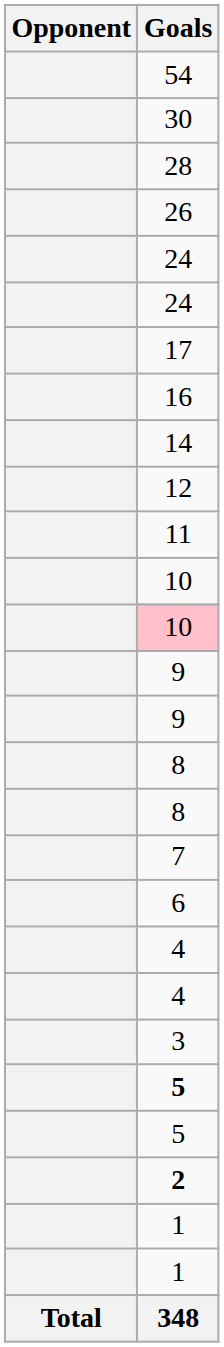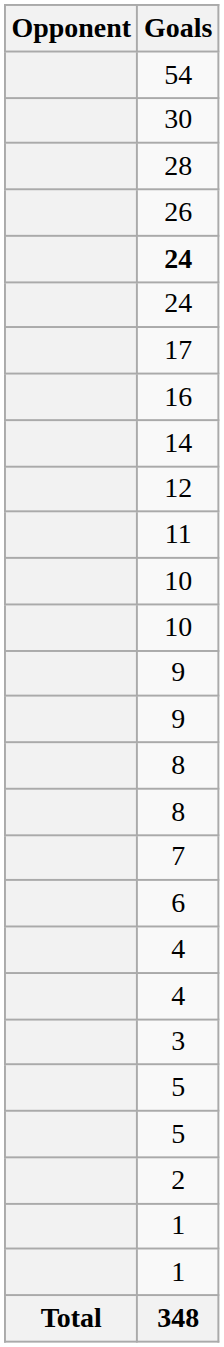(178, 258) normal -> (178, 258) bold
(178, 626) pink background -> (178, 626) no background
(178, 1087) bold -> (178, 1087) normal
(178, 1179) bold -> (178, 1179) normal
